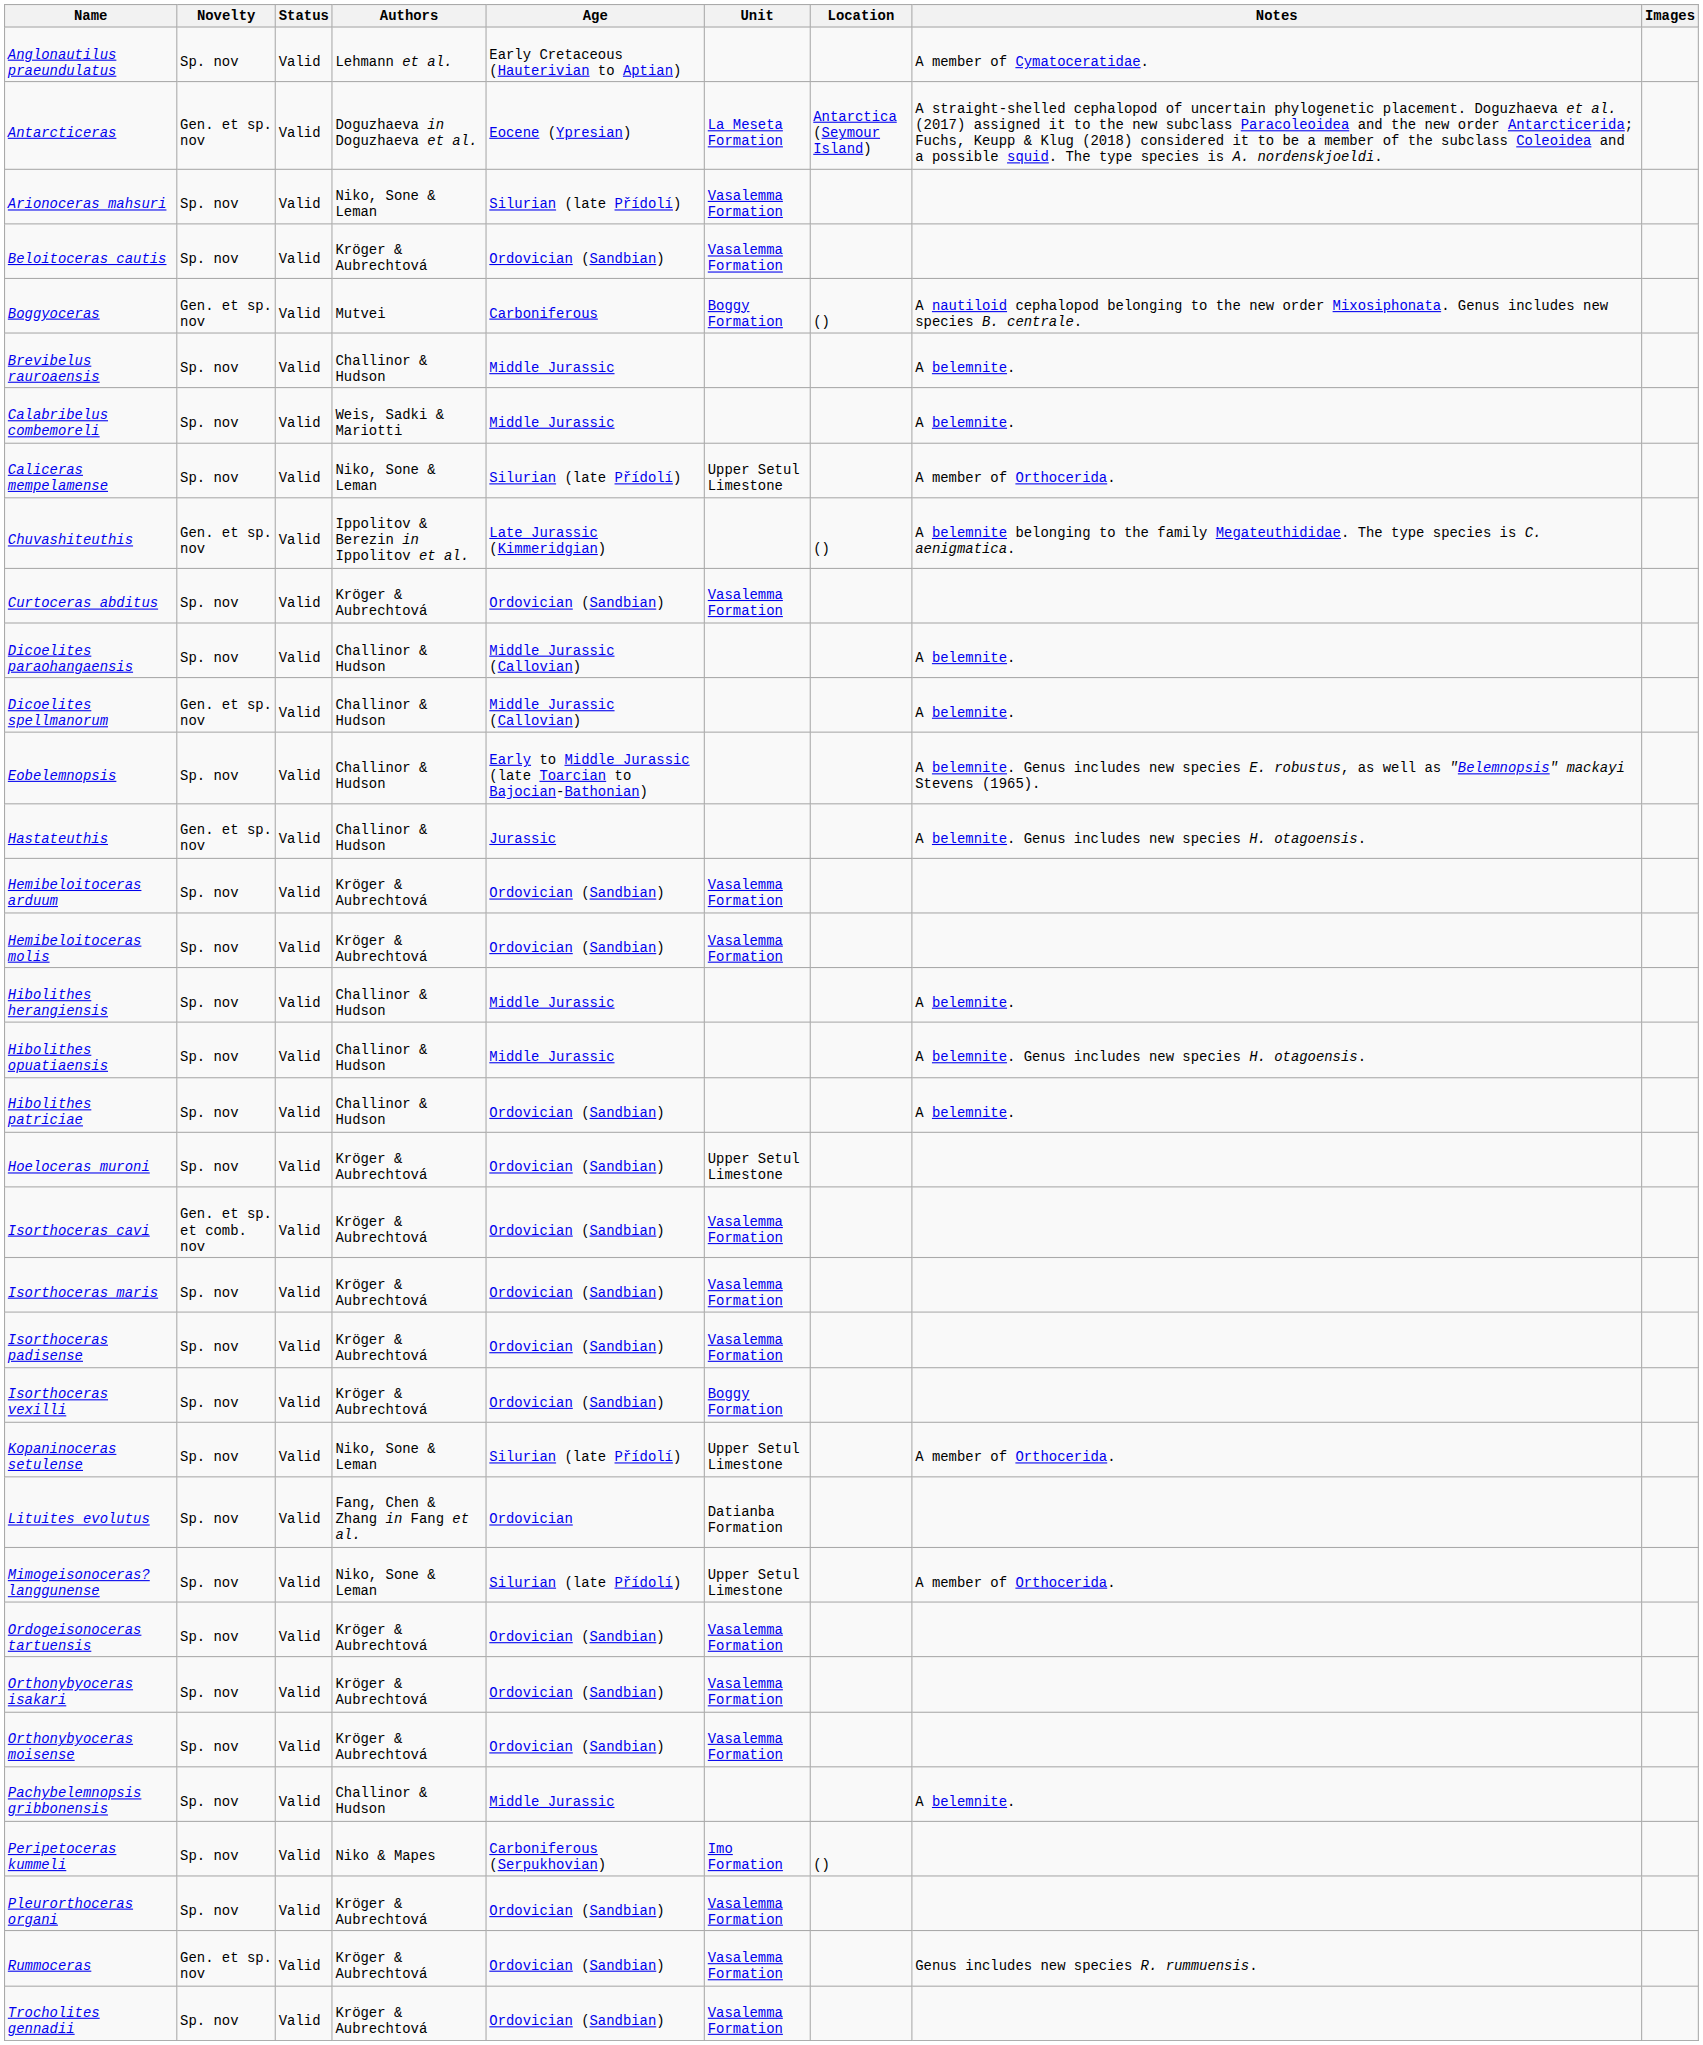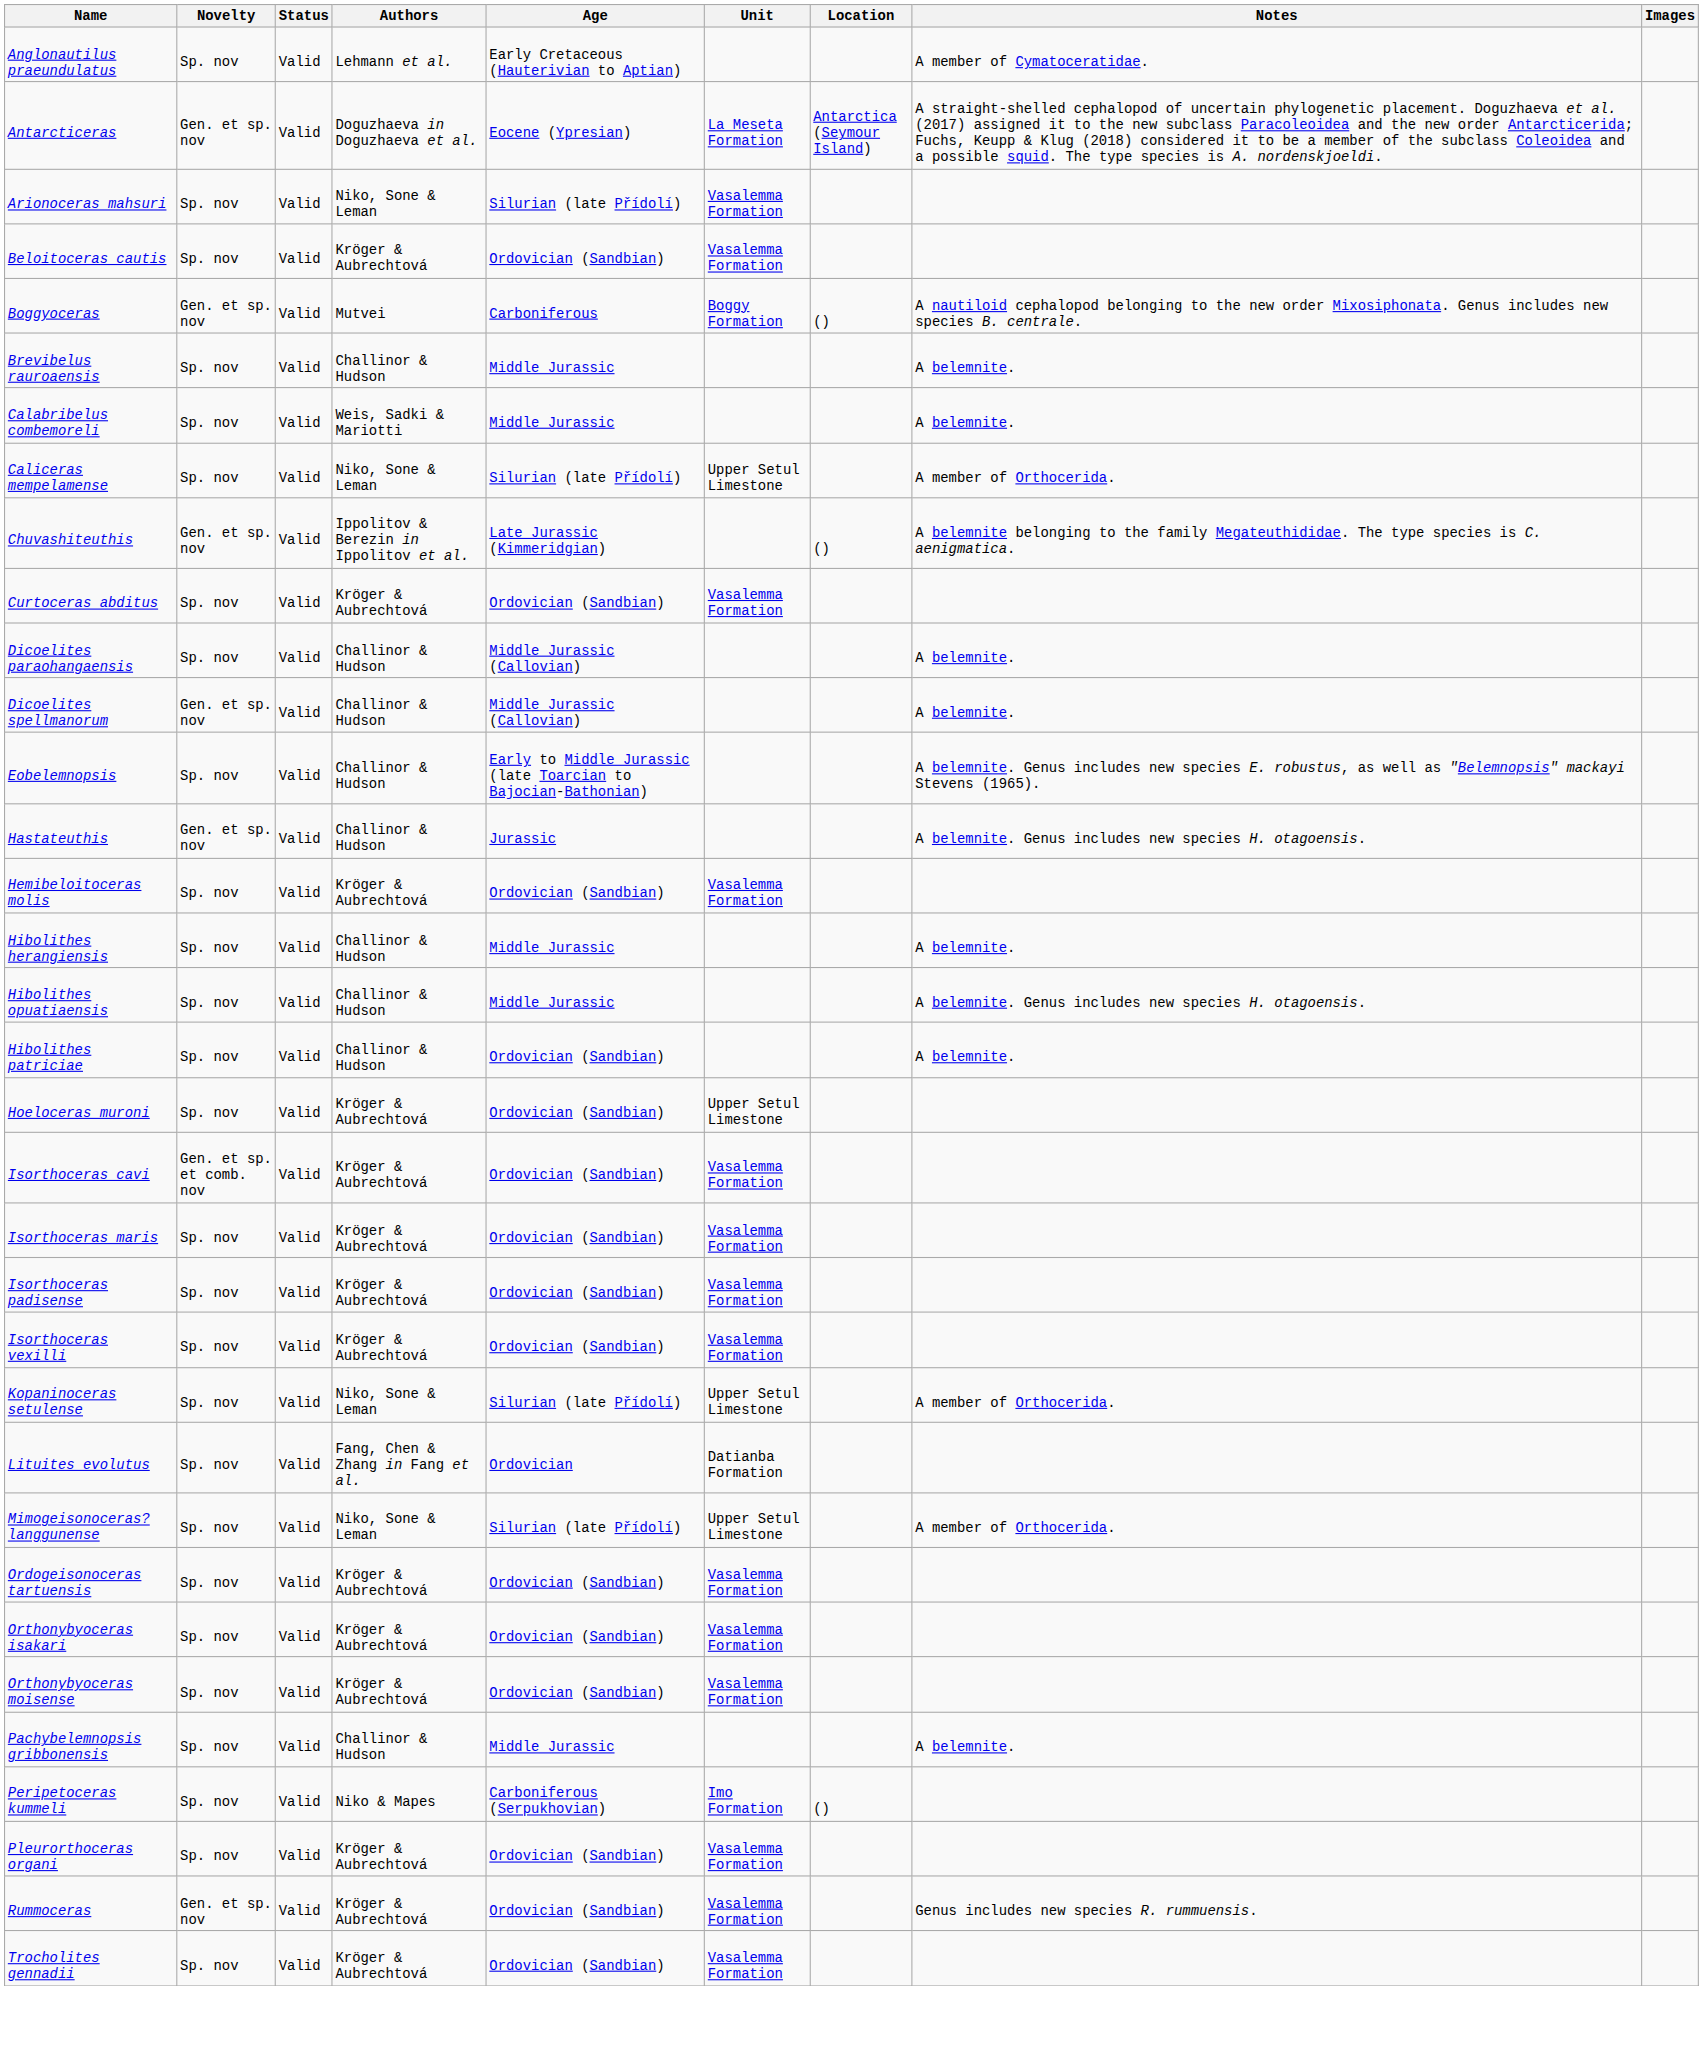- row: (75, 894)
(745, 1403) Boggy Formation -> (745, 1348) Vasalemma Formation
